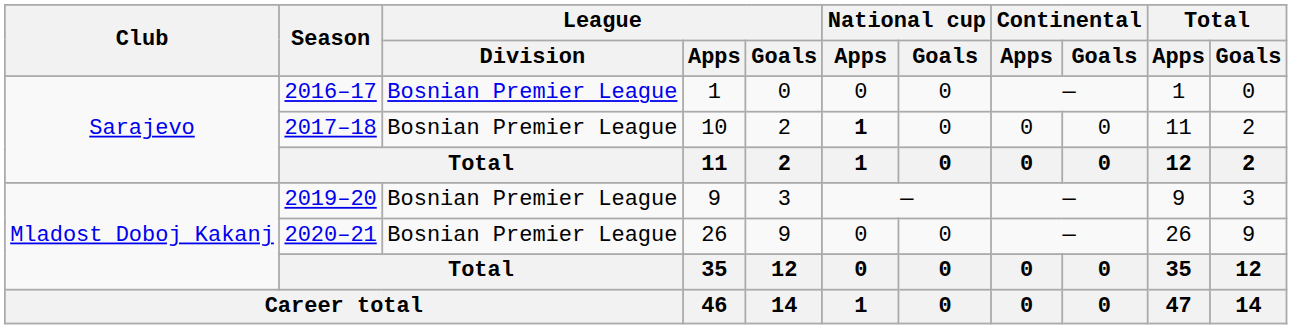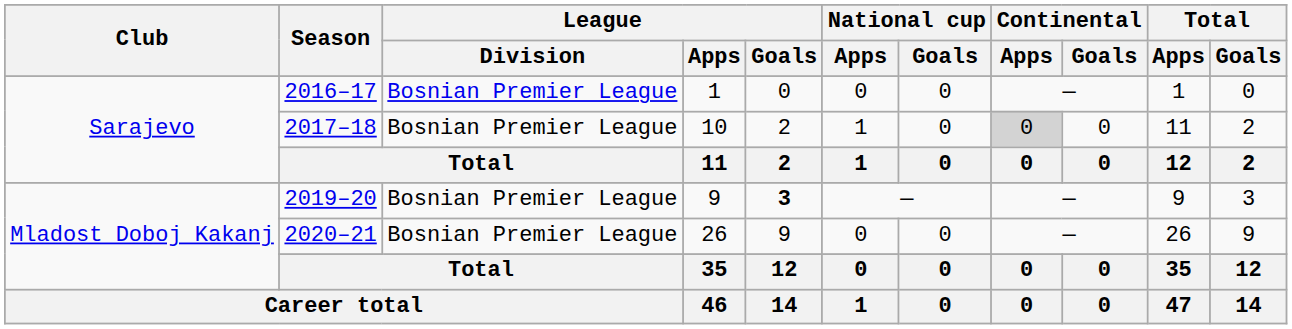(861, 129) bold -> (861, 129) normal
(1027, 129) no background -> (1027, 129) lightgrey background
(784, 200) normal -> (784, 200) bold
